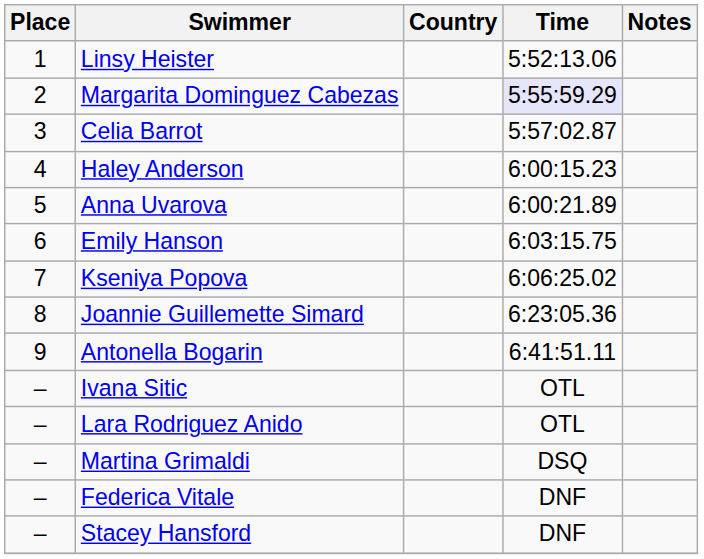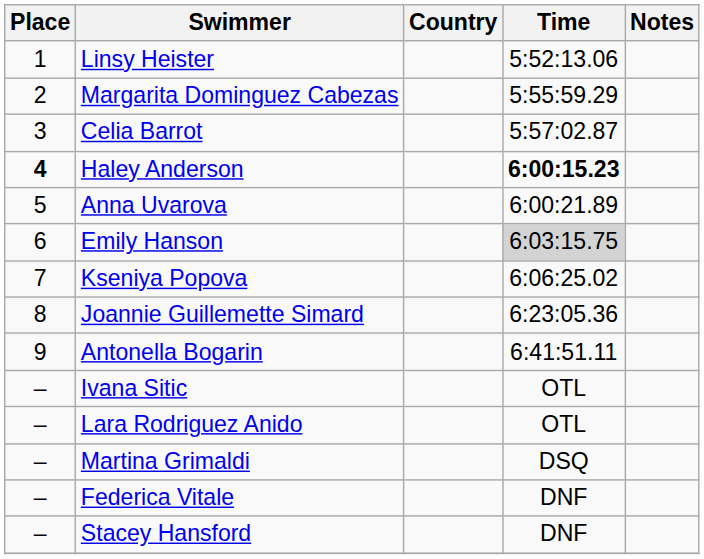(562, 95) lavender background -> (564, 95) no background
(40, 168) normal -> (40, 168) bold
(562, 168) normal -> (564, 168) bold
(562, 242) no background -> (564, 242) lightgrey background
